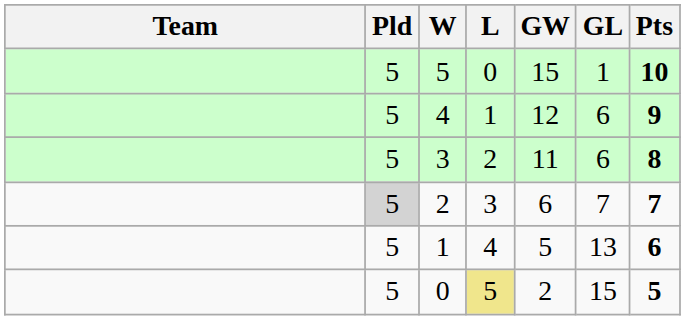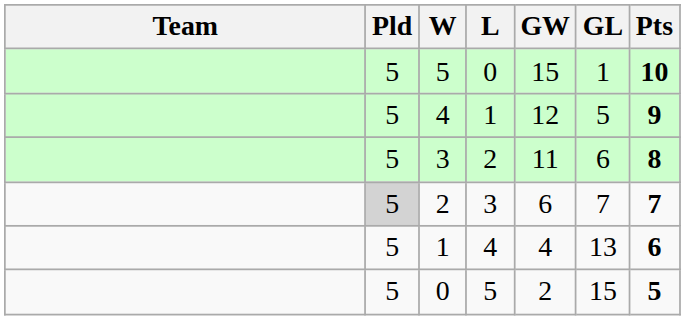(603, 114) 6 -> (603, 114) 5
(545, 247) 5 -> (545, 247) 4
(490, 291) khaki background -> (490, 291) no background
